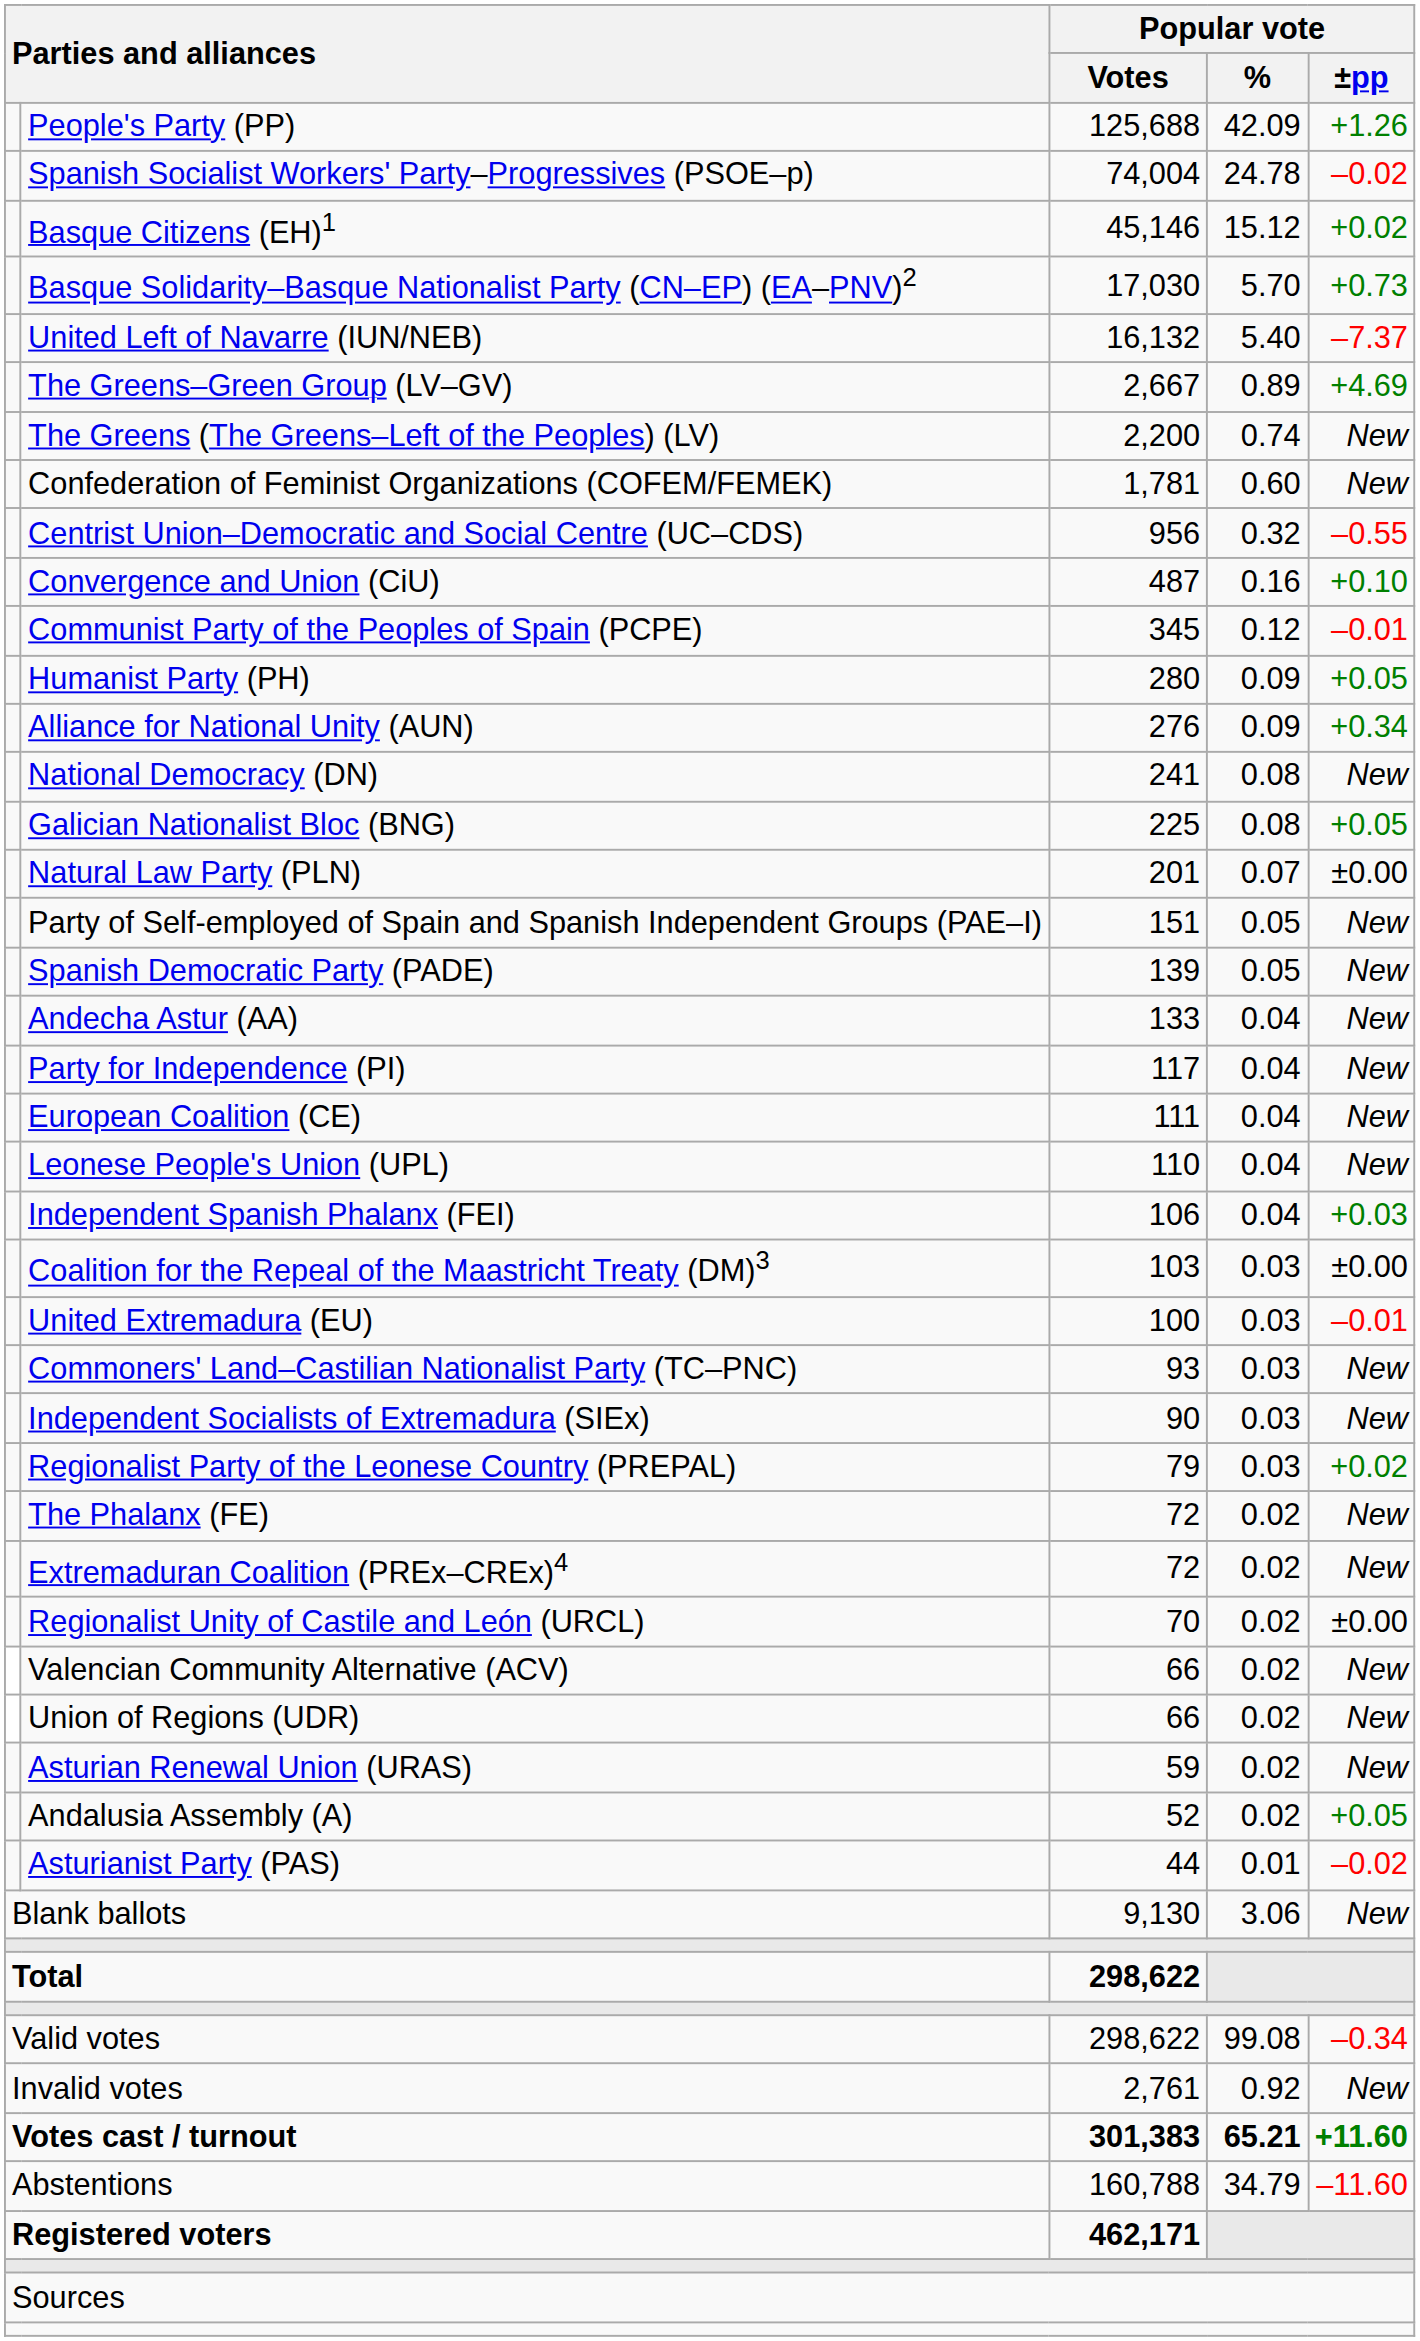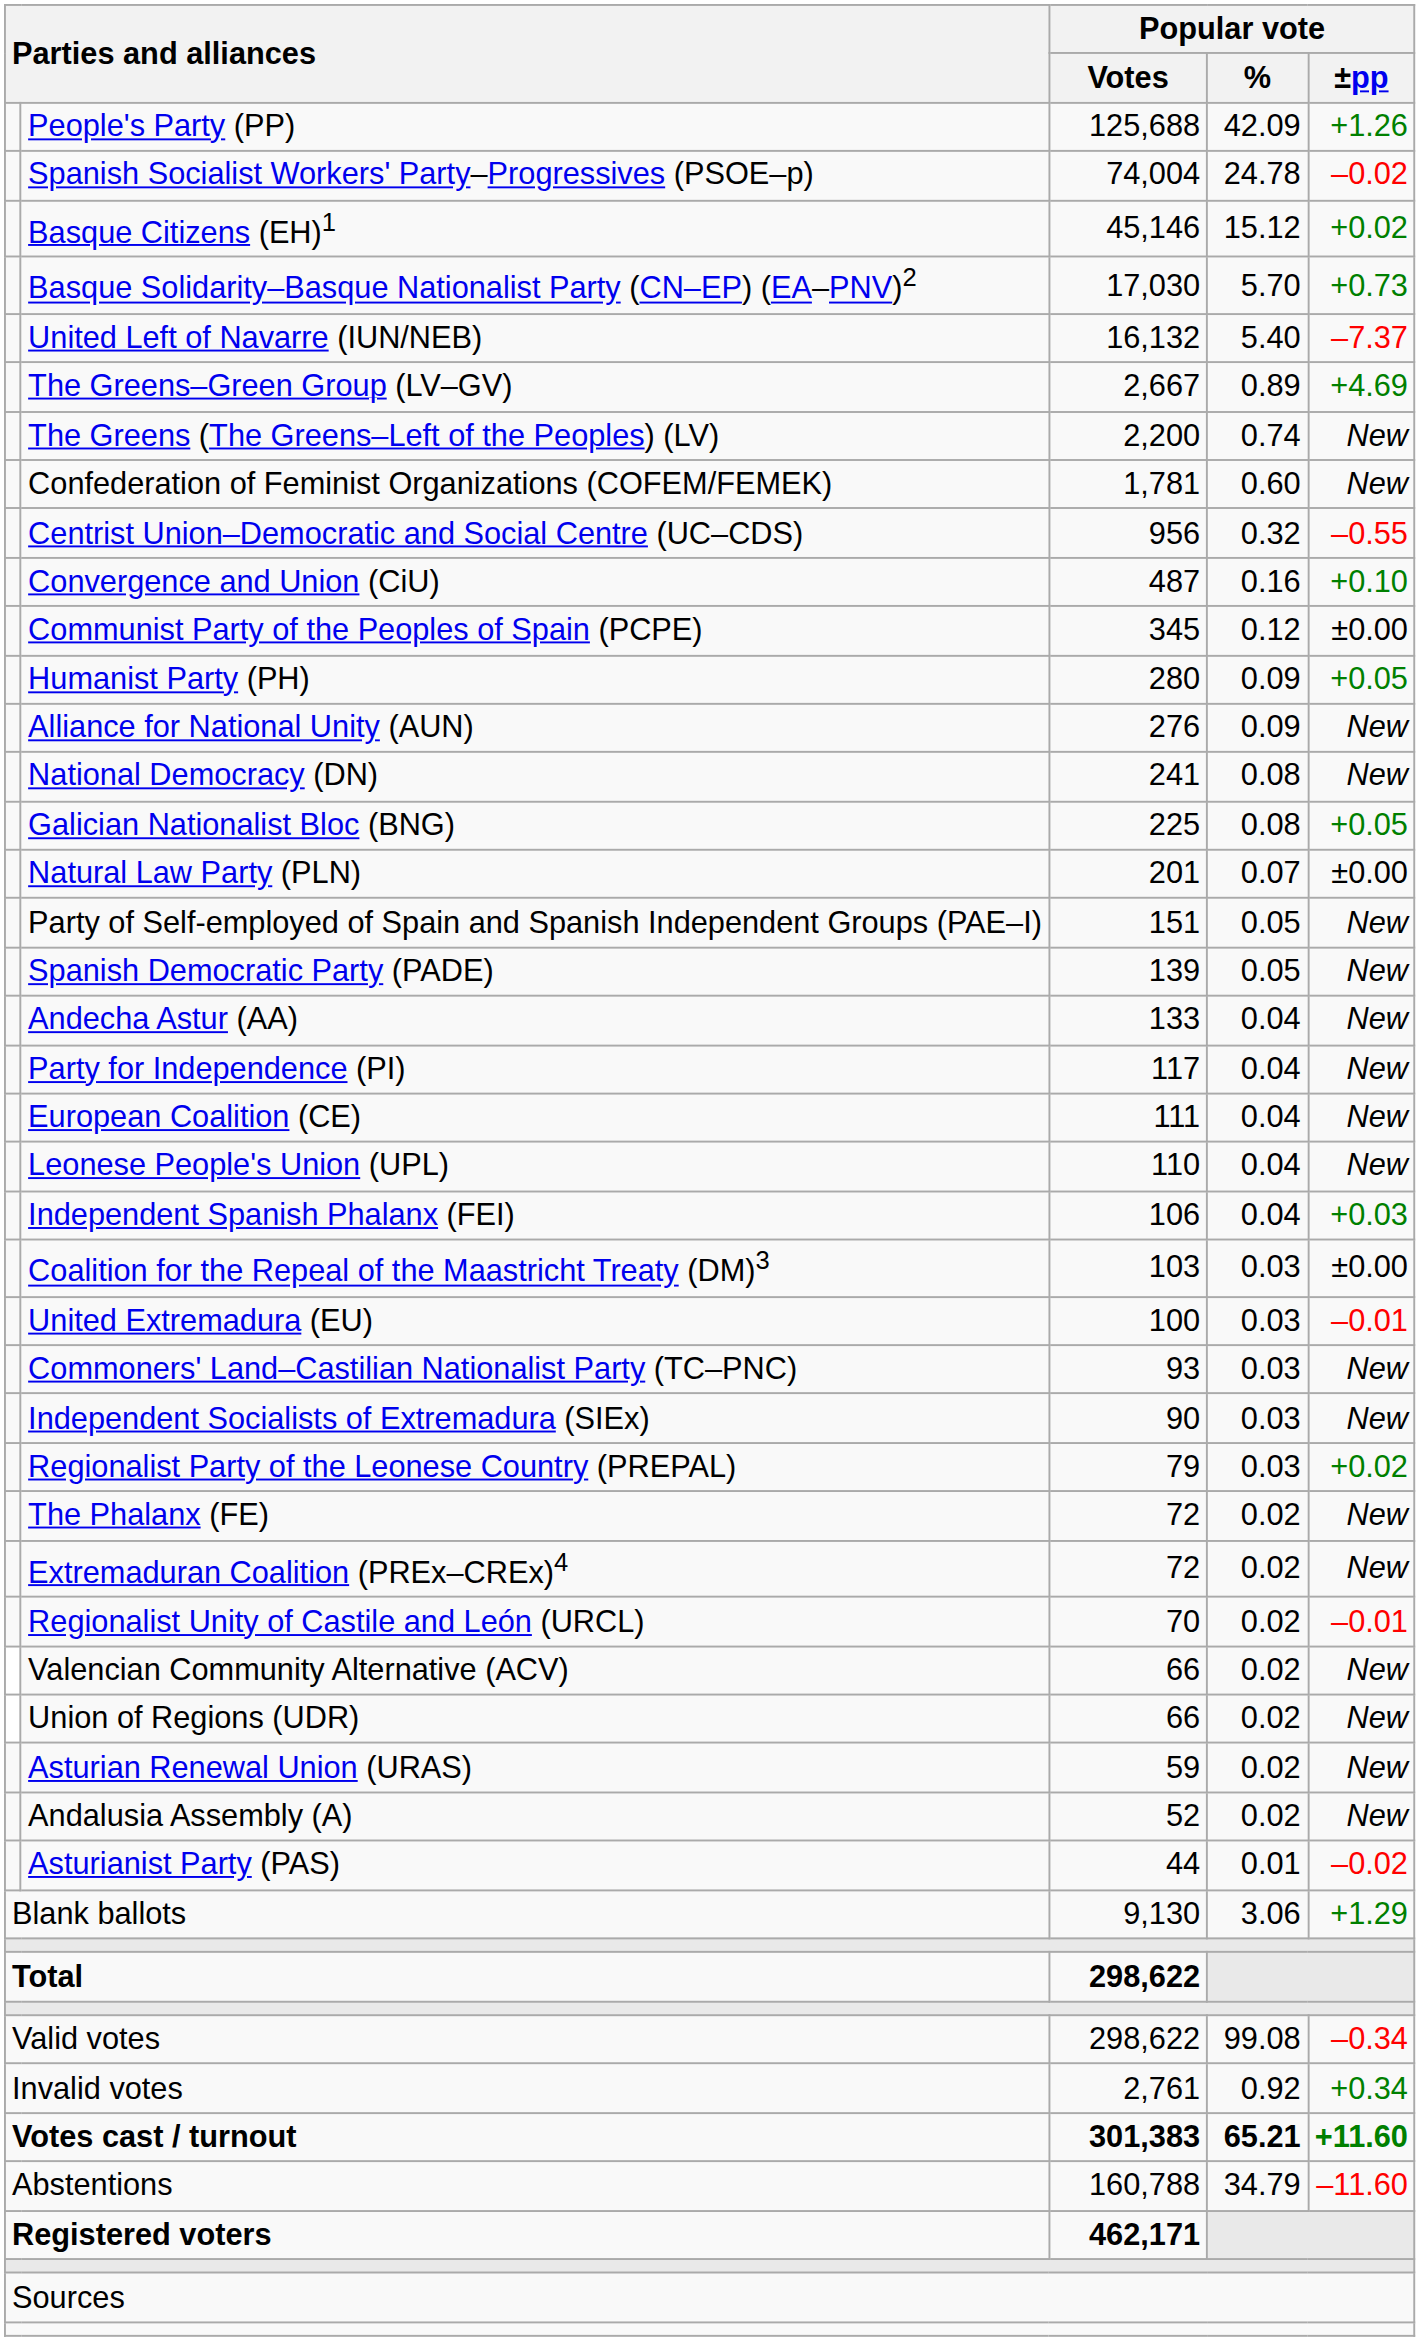(1369, 630) –0.01 -> (1370, 630) ±0.00
(1369, 727) +0.34 -> (1377, 727) New
(1370, 1621) ±0.00 -> (1369, 1621) –0.01
(1369, 1816) +0.05 -> (1377, 1816) New
(1377, 1913) New -> (1369, 1913) +1.29
(1377, 2087) New -> (1369, 2087) +0.34
